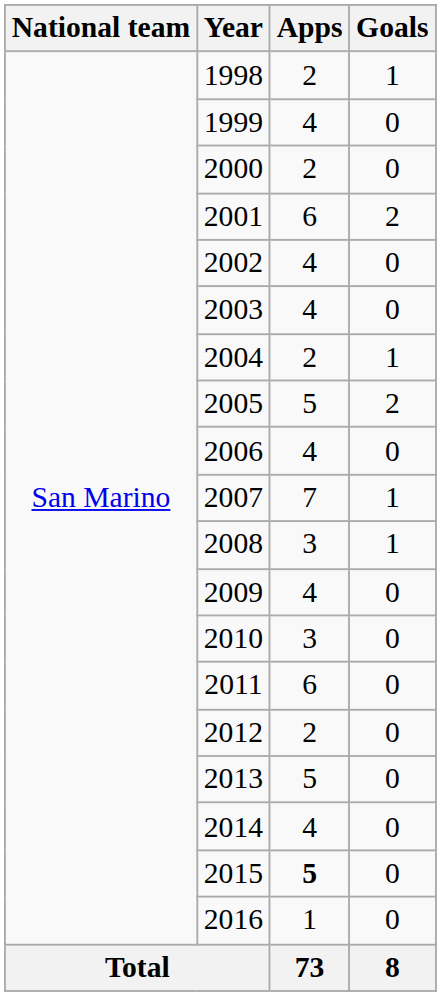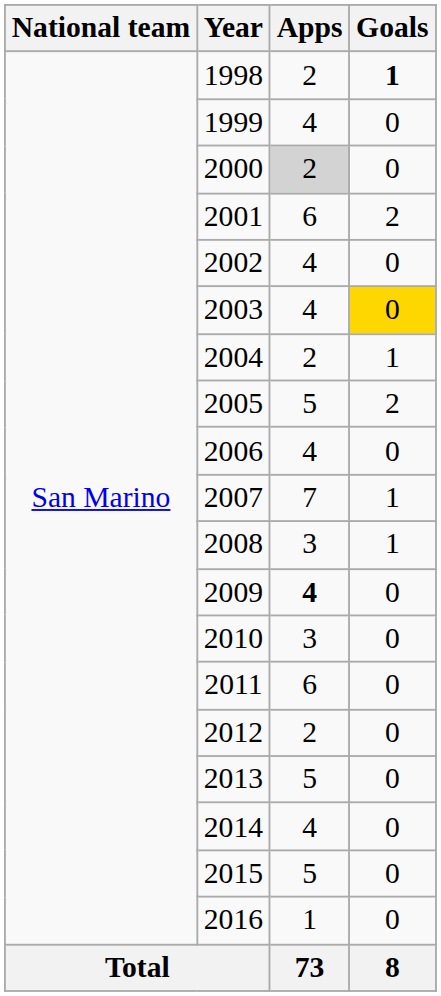(392, 74) normal -> (392, 74) bold
(310, 168) no background -> (310, 168) lightgrey background
(392, 309) no background -> (392, 309) gold background
(310, 591) normal -> (310, 591) bold
(310, 872) bold -> (310, 872) normal
